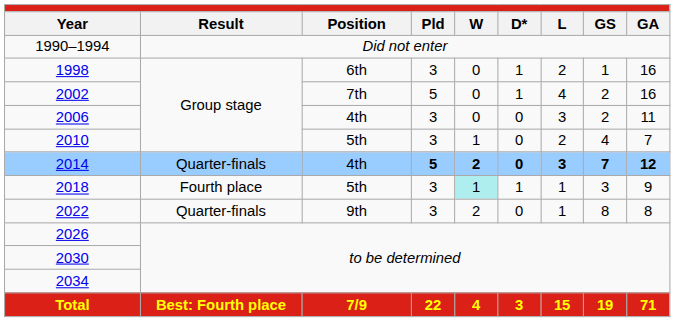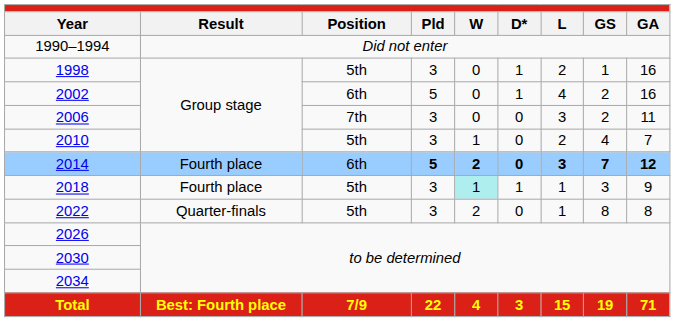(357, 70) 6th -> (357, 70) 5th
(357, 94) 7th -> (357, 94) 6th
(357, 117) 4th -> (357, 117) 7th
(221, 164) Quarter-finals -> (221, 164) Fourth place
(357, 164) 4th -> (357, 164) 6th
(357, 211) 9th -> (357, 211) 5th
